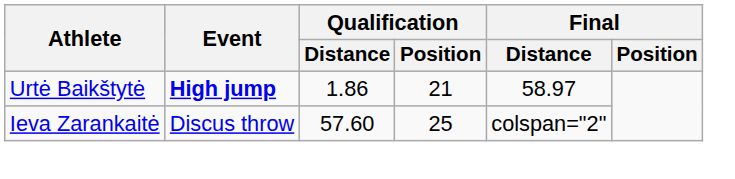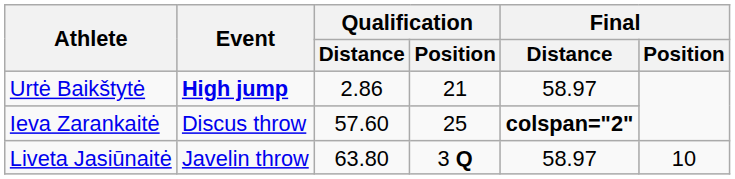(347, 89) 1.86 -> (362, 89) 2.86
(549, 123) normal -> (570, 123) bold
+ row: (91, 158)
